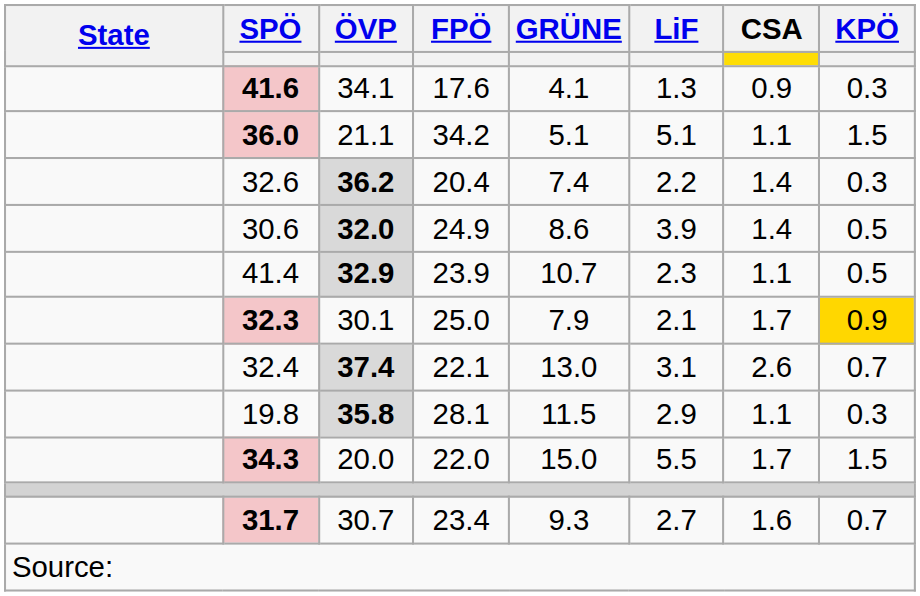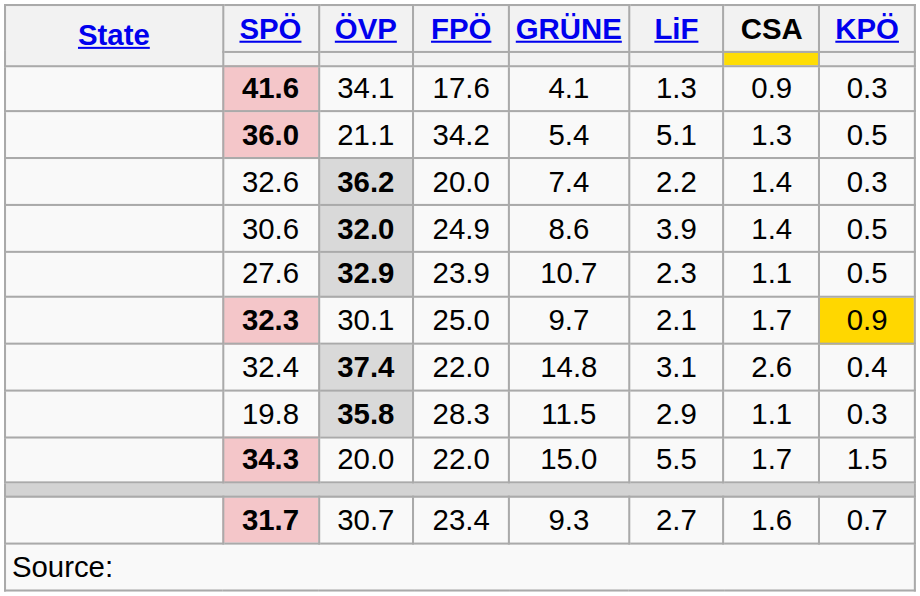(569, 135) 5.1 -> (569, 135) 5.4
(772, 135) 1.1 -> (772, 135) 1.3
(867, 135) 1.5 -> (867, 135) 0.5
(461, 182) 20.4 -> (461, 182) 20.0
(270, 274) 41.4 -> (270, 274) 27.6
(569, 321) 7.9 -> (569, 321) 9.7
(461, 367) 22.1 -> (461, 367) 22.0
(569, 367) 13.0 -> (569, 367) 14.8
(867, 367) 0.7 -> (867, 367) 0.4
(461, 414) 28.1 -> (461, 414) 28.3
